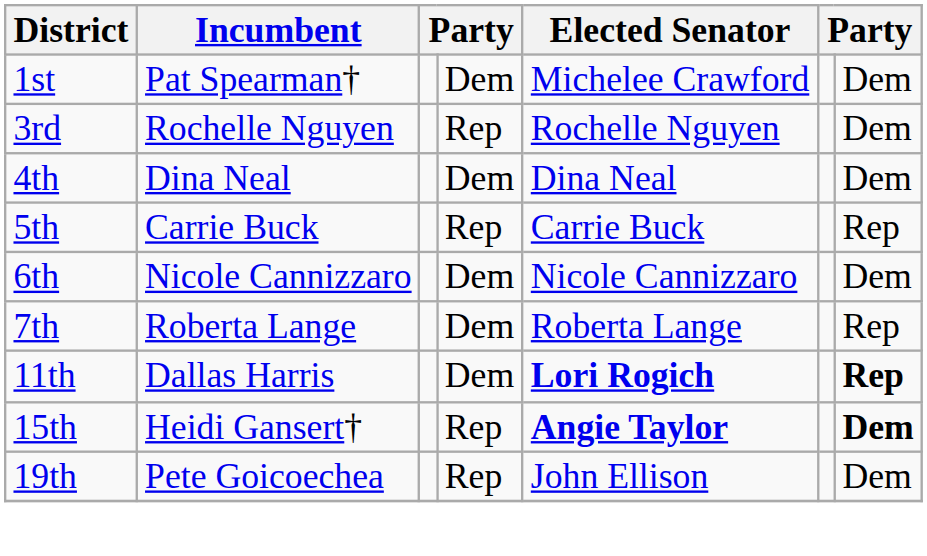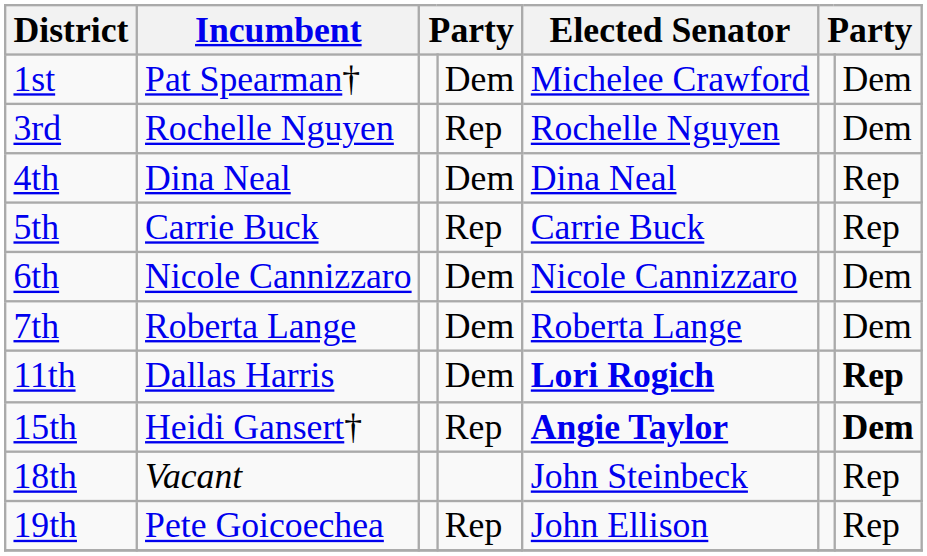(877, 177) Dem -> (871, 177) Rep
(871, 326) Rep -> (877, 326) Dem
+ row: (45, 474)
(877, 474) Dem -> (871, 524) Rep
